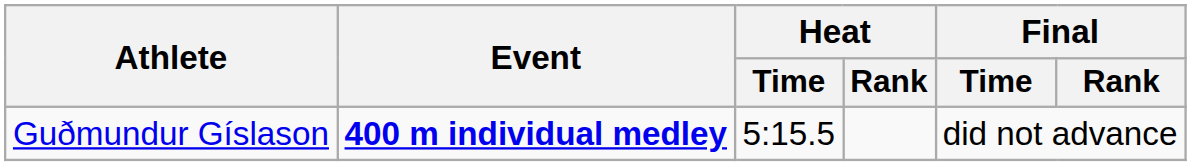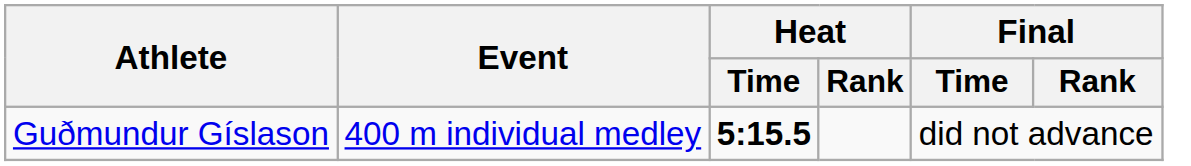(536, 134) bold -> (523, 134) normal
(789, 134) normal -> (764, 134) bold
